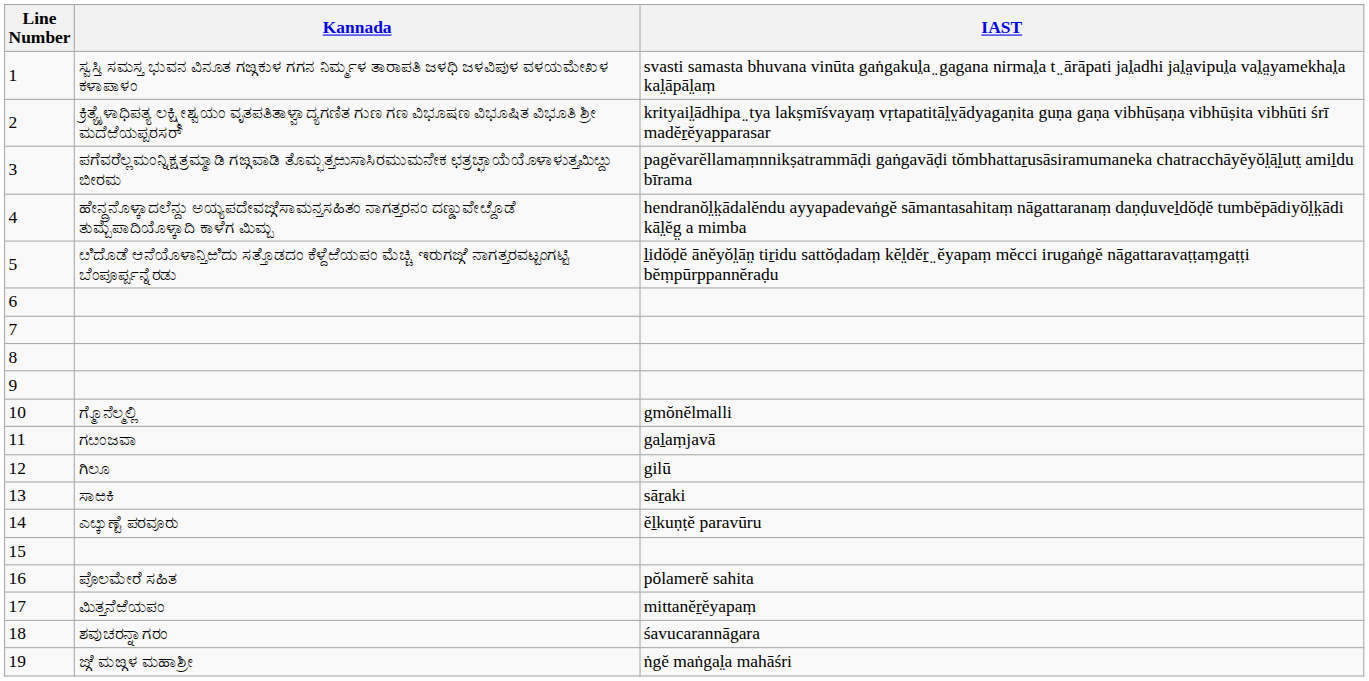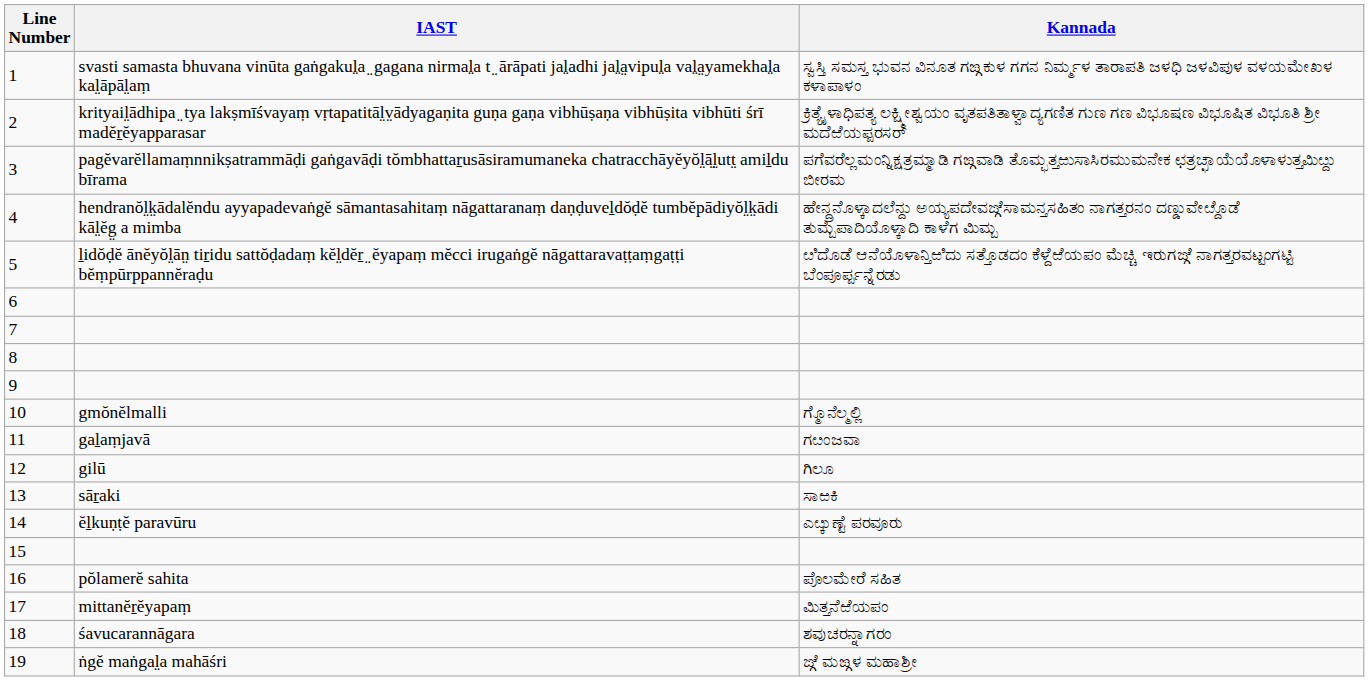columns swapped: (357, 28) <-> (1002, 28)
